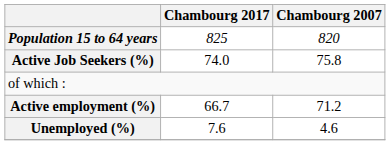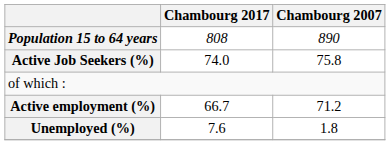(217, 38) 825 -> (217, 38) 808
(329, 38) 820 -> (329, 38) 890
(329, 128) 4.6 -> (329, 128) 1.8
